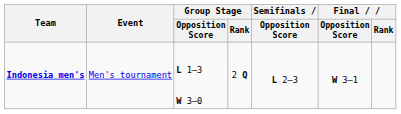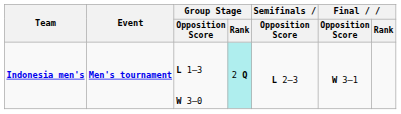(130, 75) normal -> (130, 75) bold
(240, 75) no background -> (240, 75) paleturquoise background
